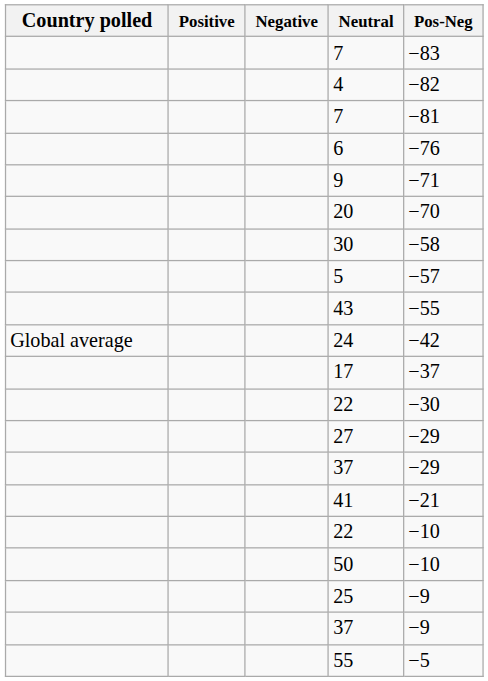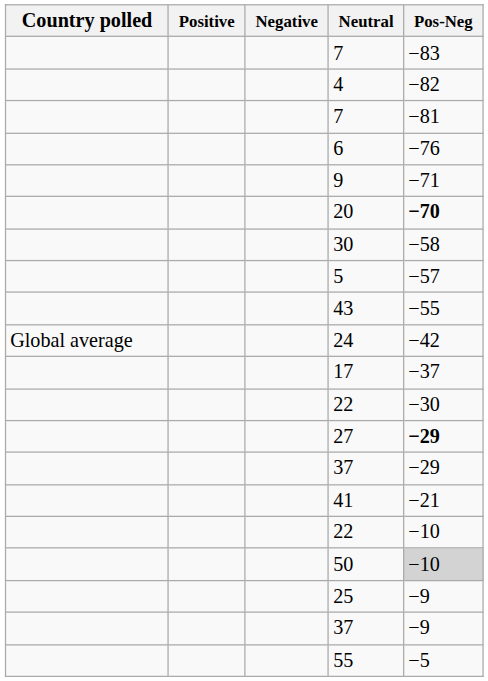(424, 212) normal -> (424, 212) bold
(424, 436) normal -> (424, 436) bold
(424, 564) no background -> (424, 564) lightgrey background
